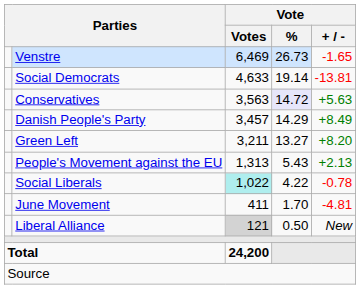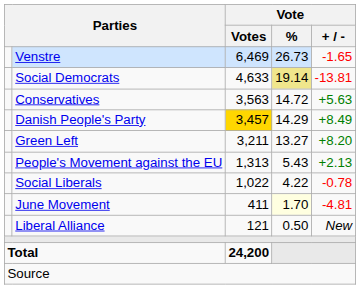(292, 78) no background -> (292, 78) khaki background
(292, 99) lavender background -> (292, 99) no background
(252, 120) no background -> (252, 120) gold background
(252, 183) paleturquoise background -> (252, 183) no background
(295, 204) no background -> (295, 204) lightyellow background
(258, 225) lightgrey background -> (258, 225) no background
